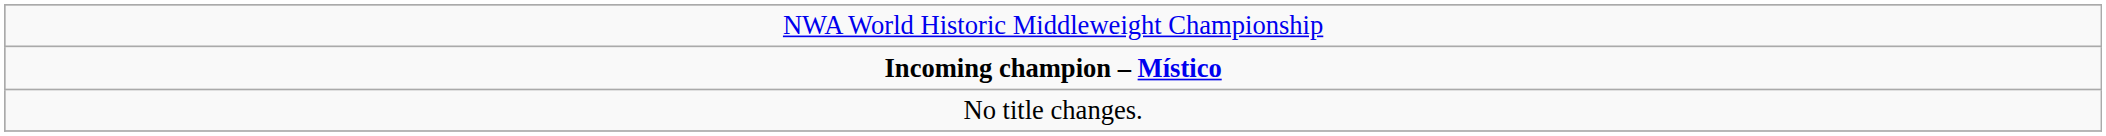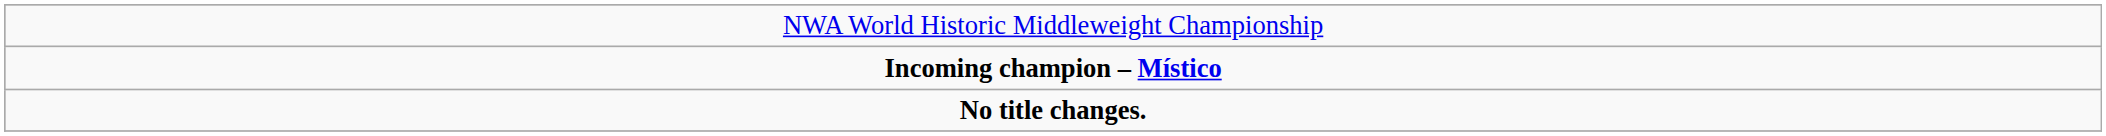(1053, 109) normal -> (1053, 109) bold
